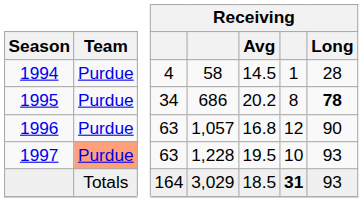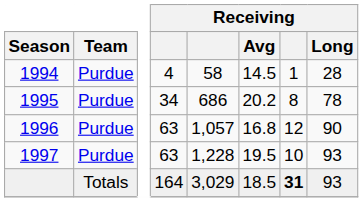(332, 100) bold -> (332, 100) normal
(106, 155) lightsalmon background -> (106, 155) no background
